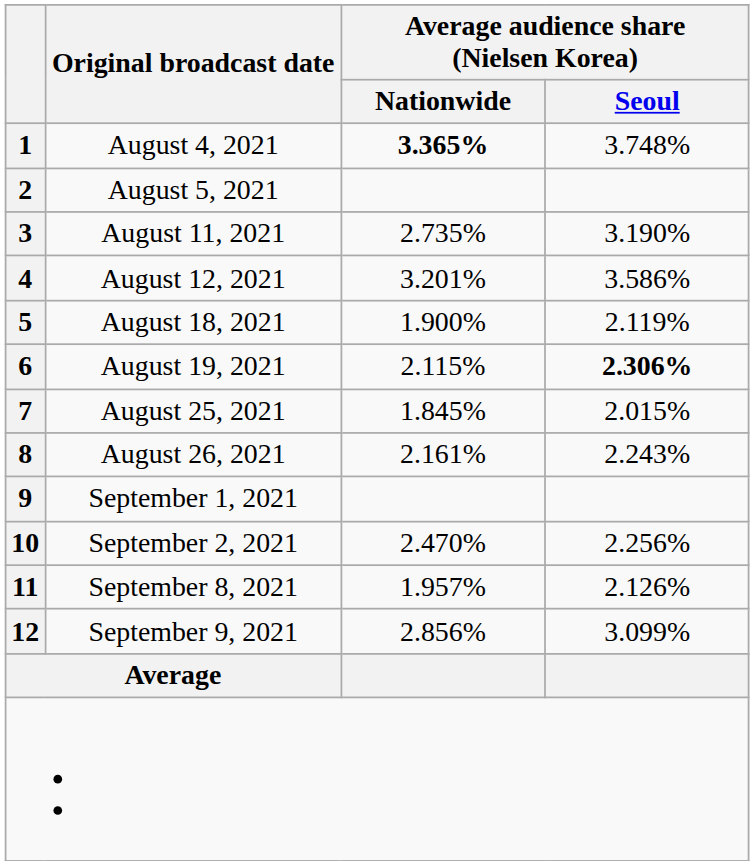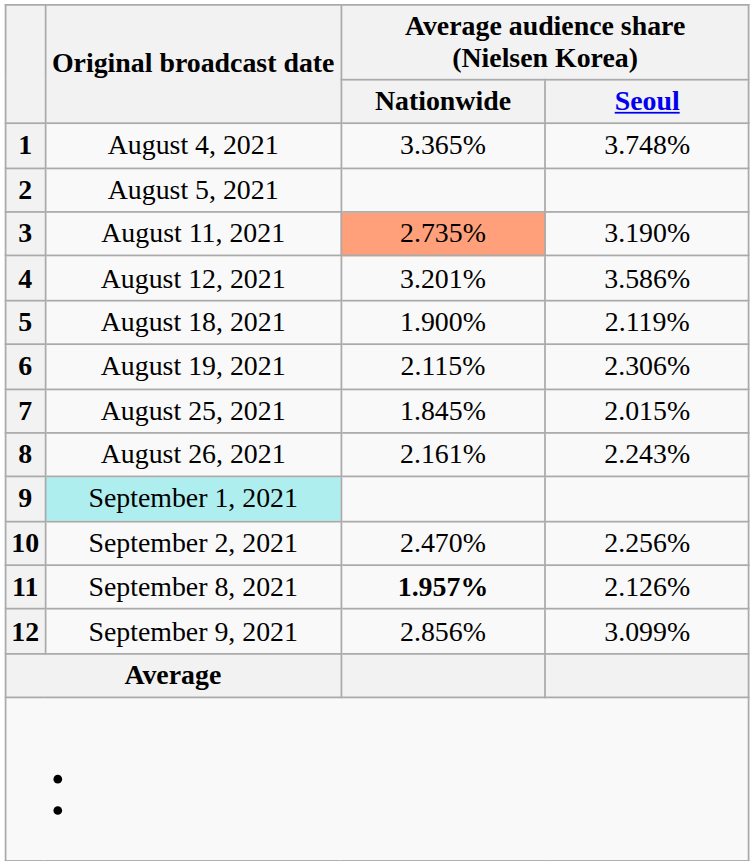(443, 145) bold -> (443, 145) normal
(443, 233) no background -> (443, 233) lightsalmon background
(647, 366) bold -> (647, 366) normal
(193, 498) no background -> (193, 498) paleturquoise background
(443, 586) normal -> (443, 586) bold
